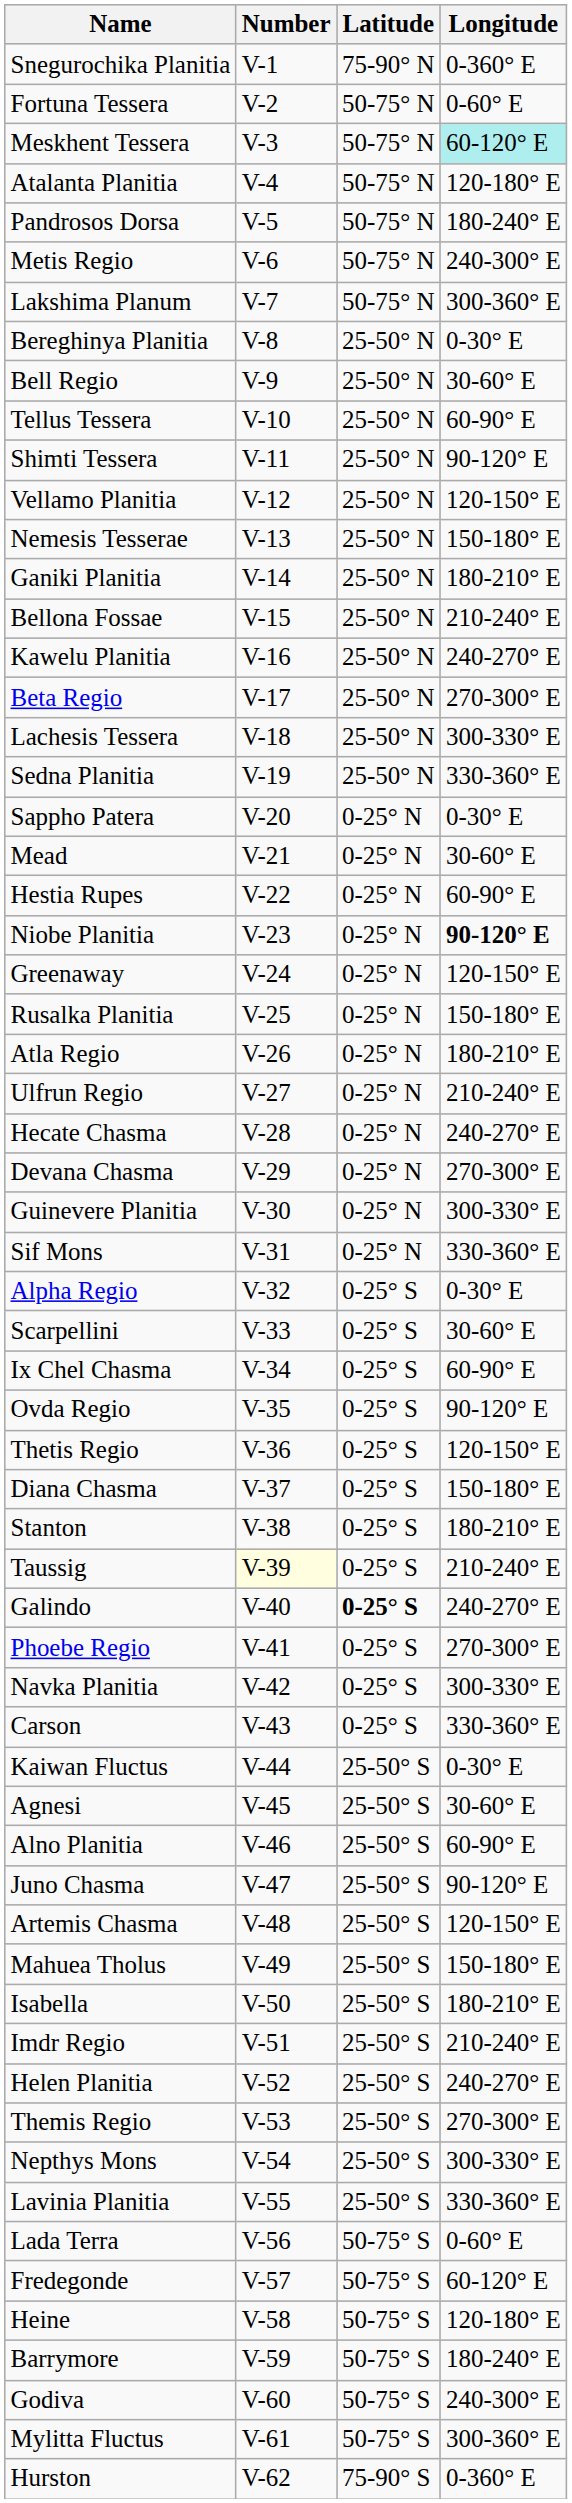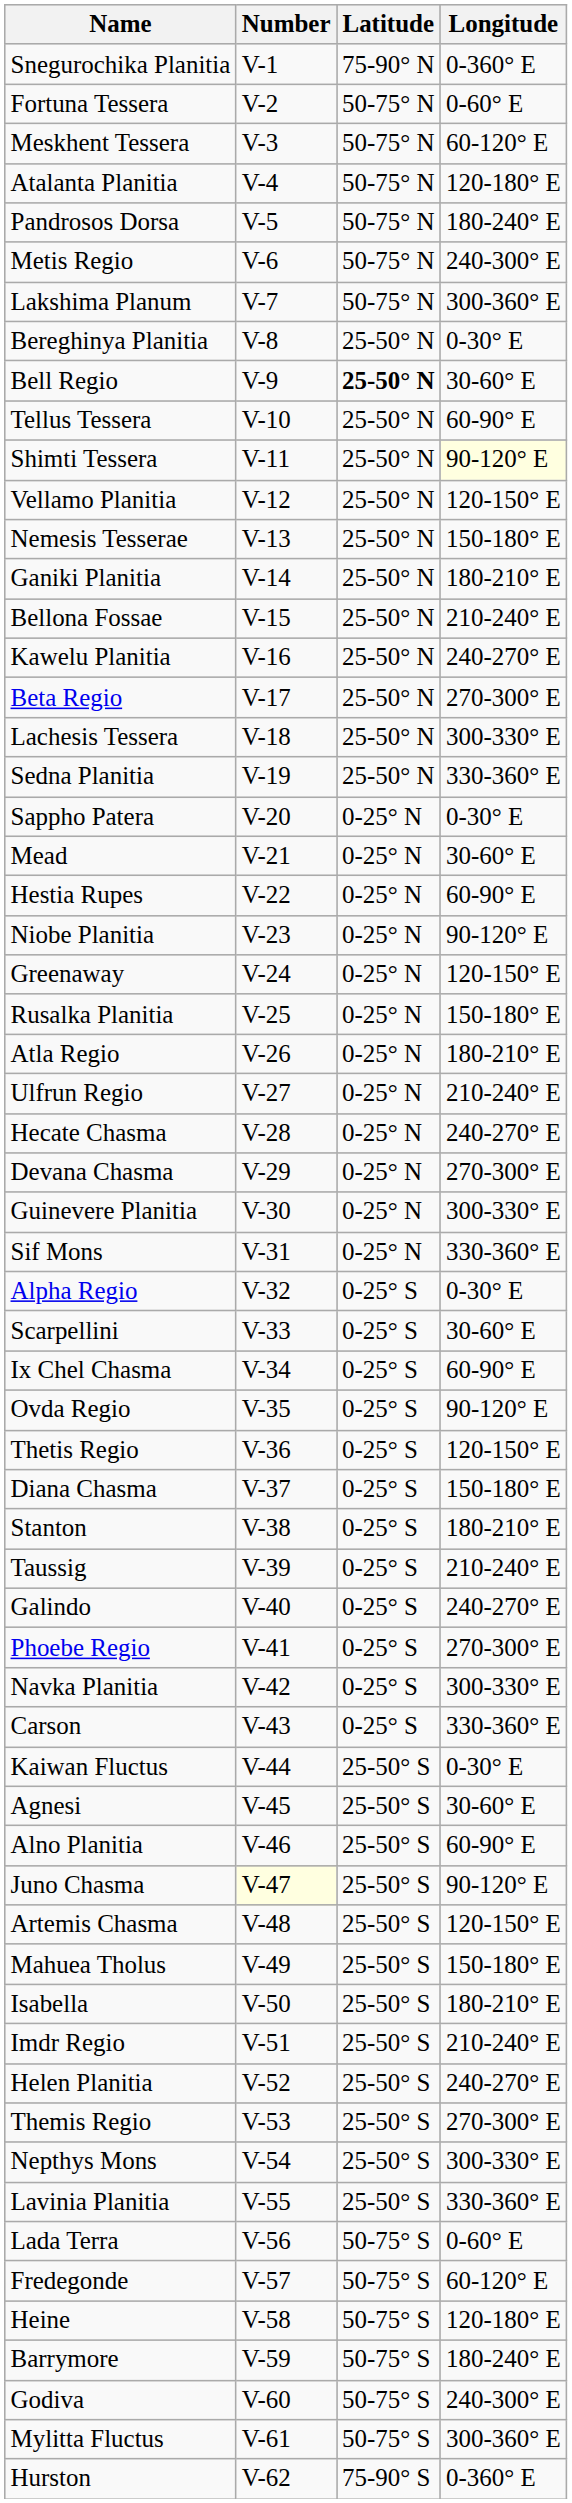(497, 143) paleturquoise background -> (497, 143) no background
(388, 380) normal -> (388, 380) bold
(497, 459) no background -> (497, 459) lightyellow background
(498, 934) bold -> (497, 934) normal
(266, 1568) lightyellow background -> (266, 1568) no background
(380, 1607) bold -> (380, 1607) normal
(266, 1884) no background -> (266, 1884) lightyellow background
